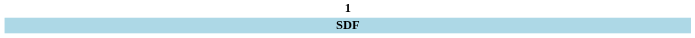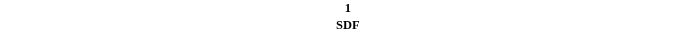(348, 25) lightblue background -> (348, 25) no background
